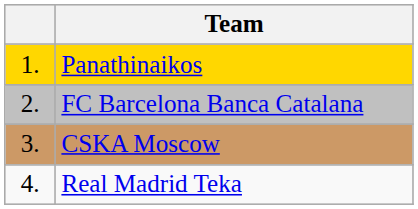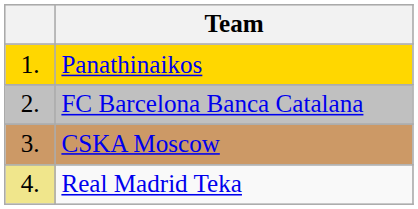(30, 183) no background -> (30, 183) khaki background
